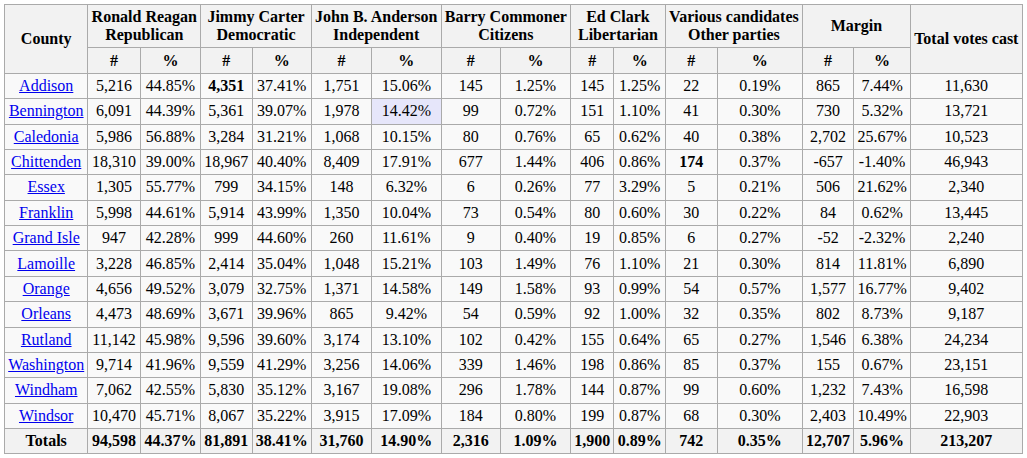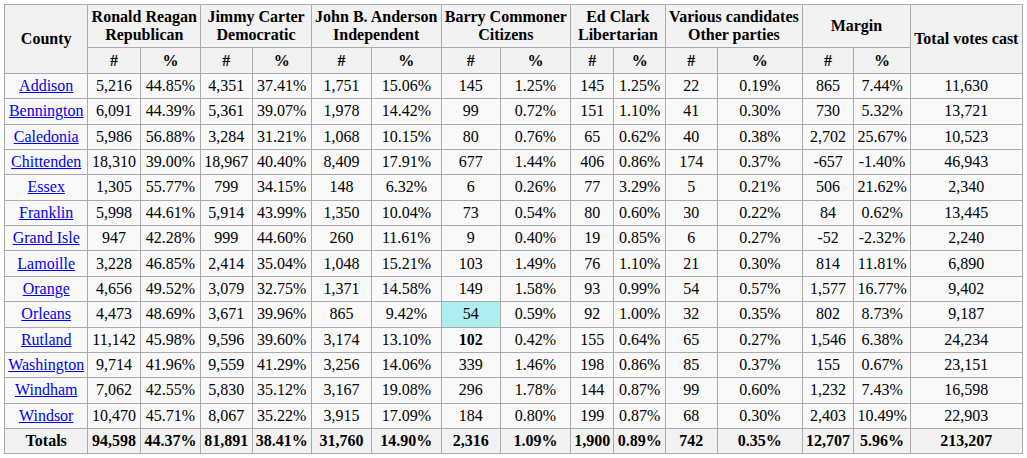(226, 85) bold -> (226, 85) normal
(406, 111) lavender background -> (406, 111) no background
(691, 162) bold -> (691, 162) normal
(471, 314) no background -> (471, 314) paleturquoise background
(471, 339) normal -> (471, 339) bold
